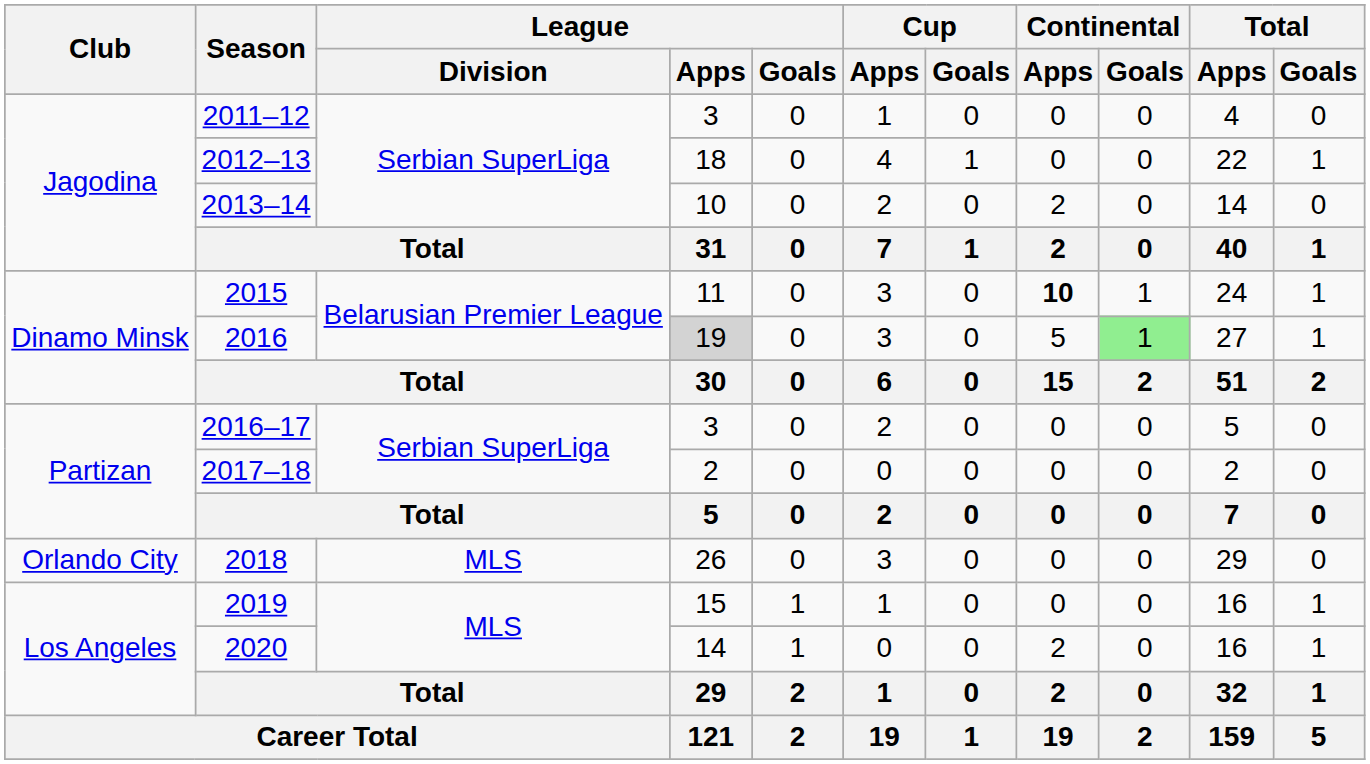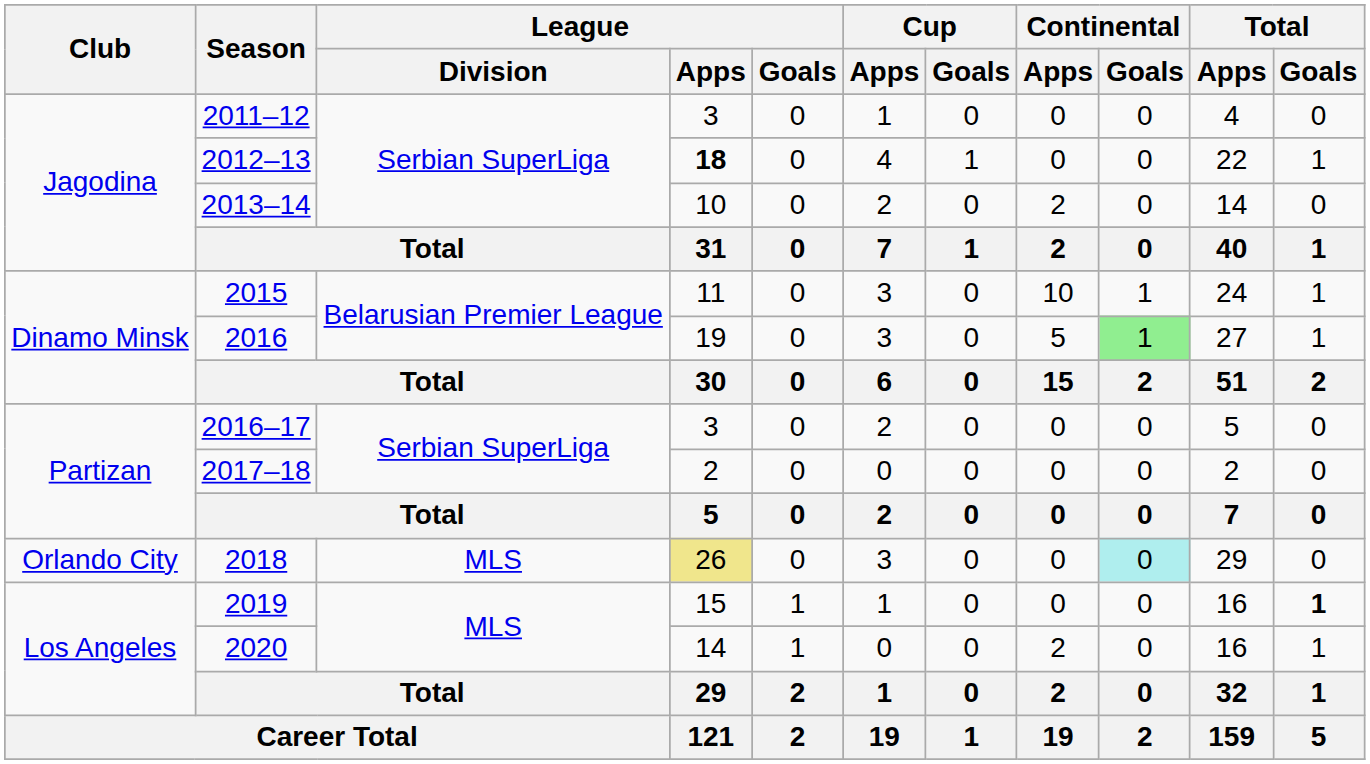(711, 159) normal -> (711, 159) bold
(1058, 293) bold -> (1058, 293) normal
(711, 337) lightgrey background -> (711, 337) no background
(711, 559) no background -> (711, 559) khaki background
(1145, 559) no background -> (1145, 559) paleturquoise background
(1318, 603) normal -> (1318, 603) bold
